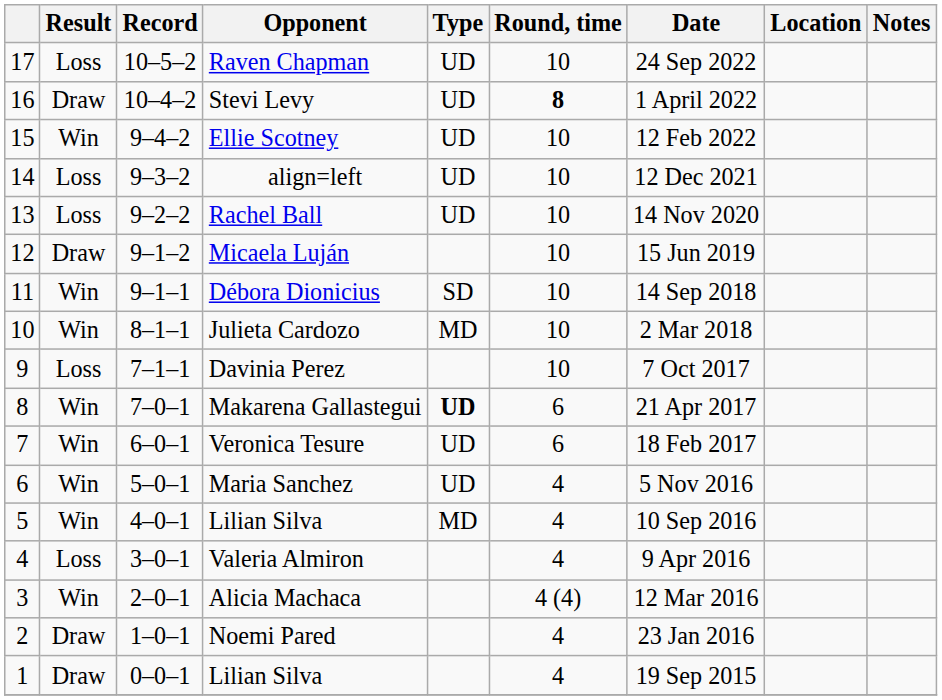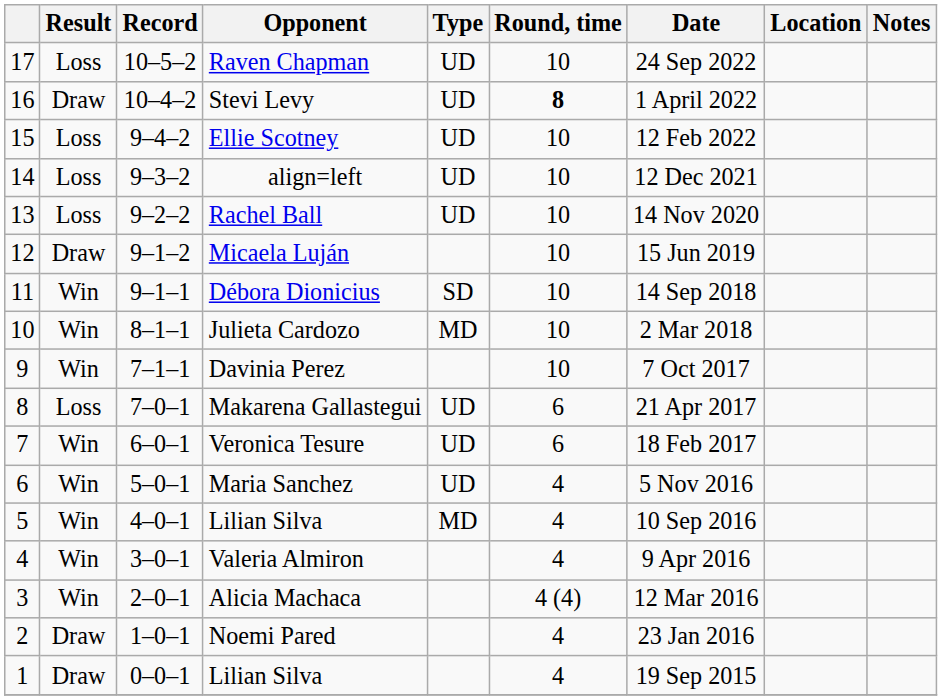(79, 138) Win -> (78, 138) Loss
(78, 368) Loss -> (79, 368) Win
(79, 406) Win -> (78, 406) Loss
(458, 406) bold -> (458, 406) normal
(78, 560) Loss -> (79, 560) Win
